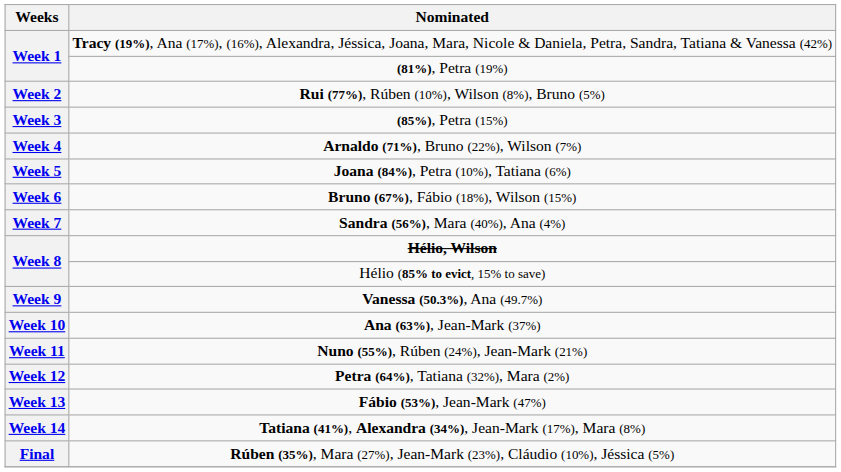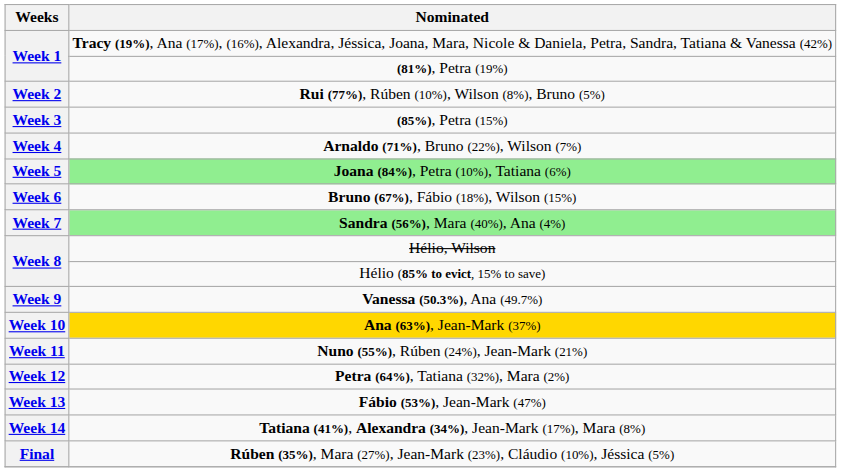(452, 171) no background -> (452, 171) lightgreen background
(452, 222) no background -> (452, 222) lightgreen background
(452, 248) bold -> (452, 248) normal
(452, 325) no background -> (452, 325) gold background
